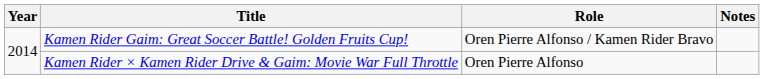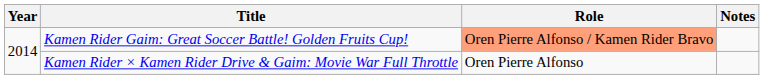(589, 39) no background -> (589, 39) lightsalmon background
